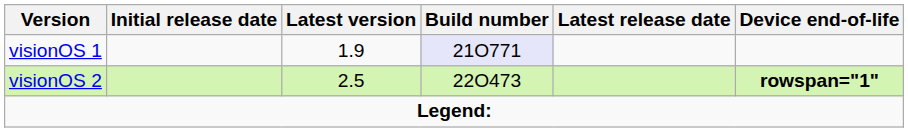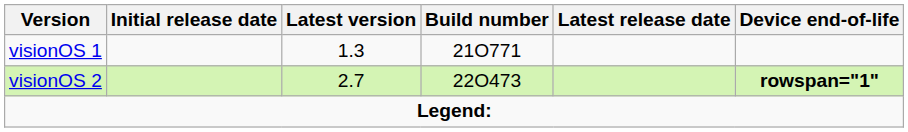(351, 50) 1.9 -> (351, 50) 1.3
(487, 50) lavender background -> (487, 50) no background
(351, 80) 2.5 -> (351, 80) 2.7
